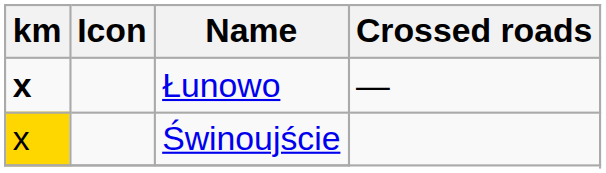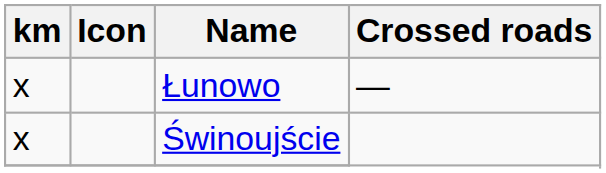(22, 84) bold -> (21, 84) normal
(21, 138) gold background -> (21, 138) no background
